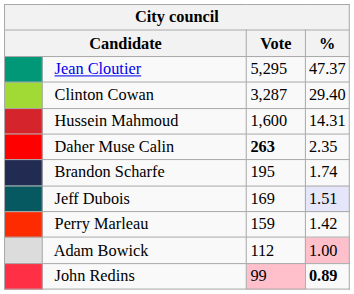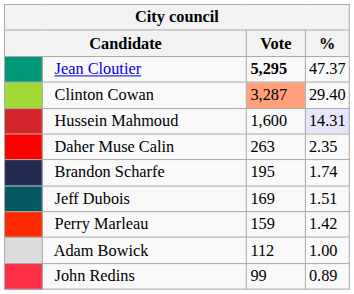(269, 69) normal -> (269, 69) bold
(269, 95) no background -> (269, 95) lightsalmon background
(327, 120) no background -> (327, 120) lavender background
(263, 146) bold -> (263, 146) normal
(323, 198) lavender background -> (323, 198) no background
(323, 250) pink background -> (323, 250) no background
(259, 276) pink background -> (259, 276) no background
(323, 276) bold -> (323, 276) normal
